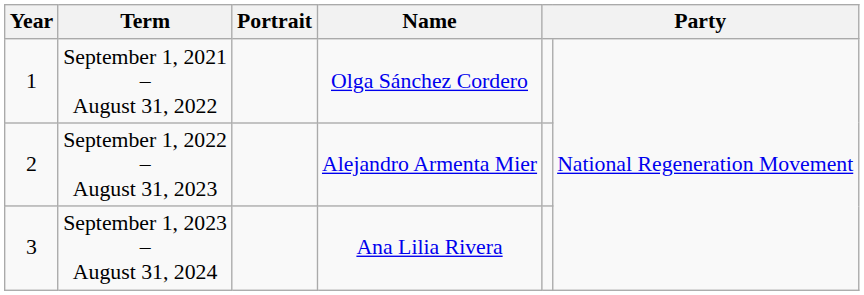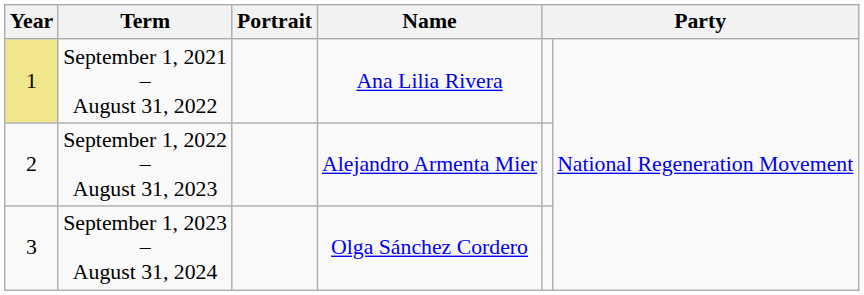(31, 80) no background -> (31, 80) khaki background
(430, 80) Olga Sánchez Cordero -> (430, 80) Ana Lilia Rivera
(430, 247) Ana Lilia Rivera -> (430, 247) Olga Sánchez Cordero
